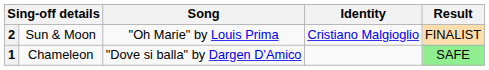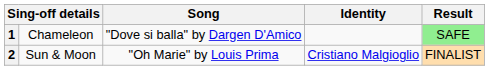rows swapped: (12, 55) <-> (12, 34)
